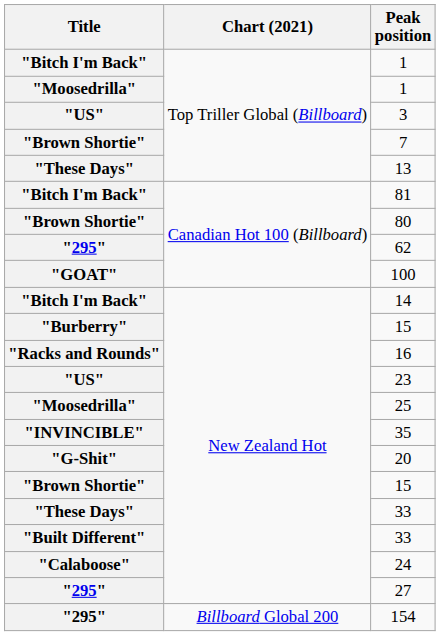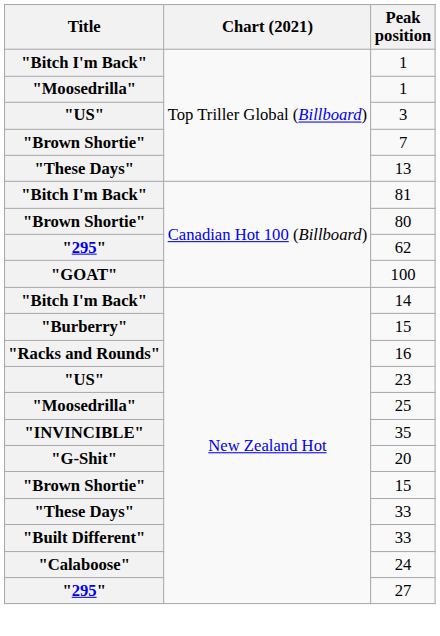- row: (84, 616)
